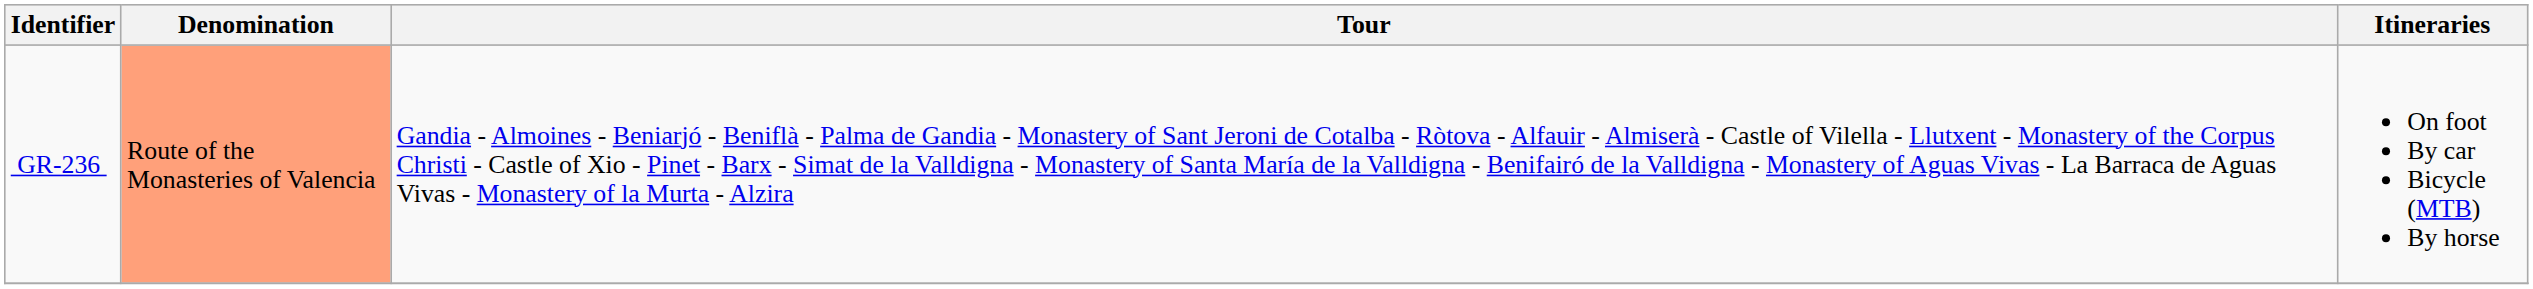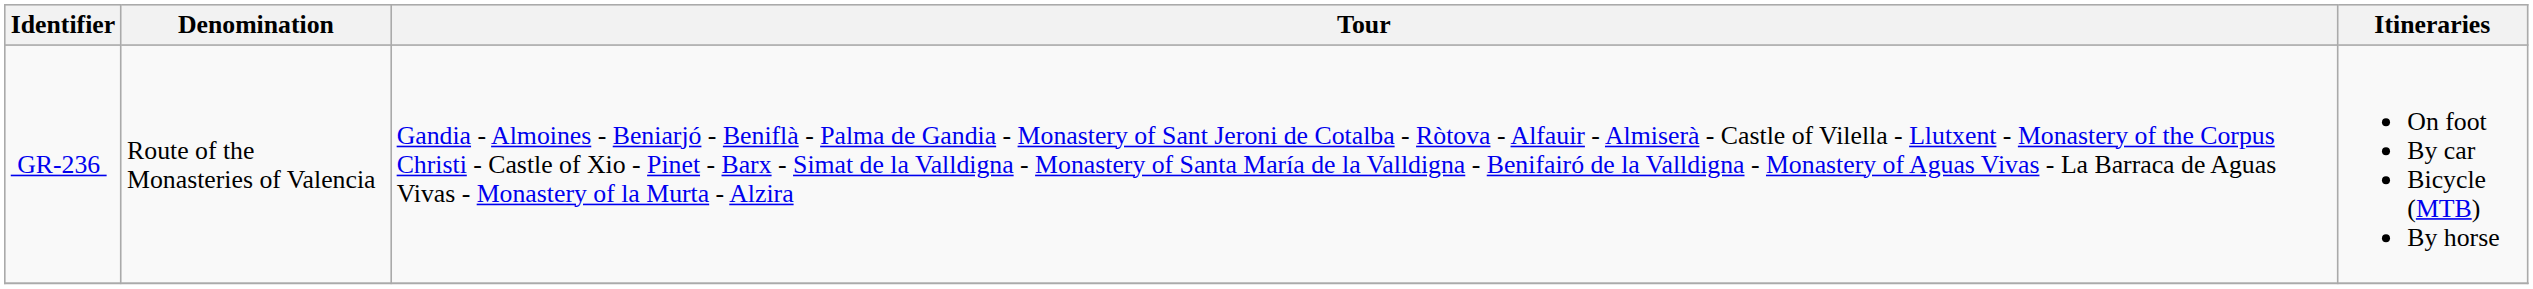(251, 163) lightsalmon background -> (251, 163) no background
